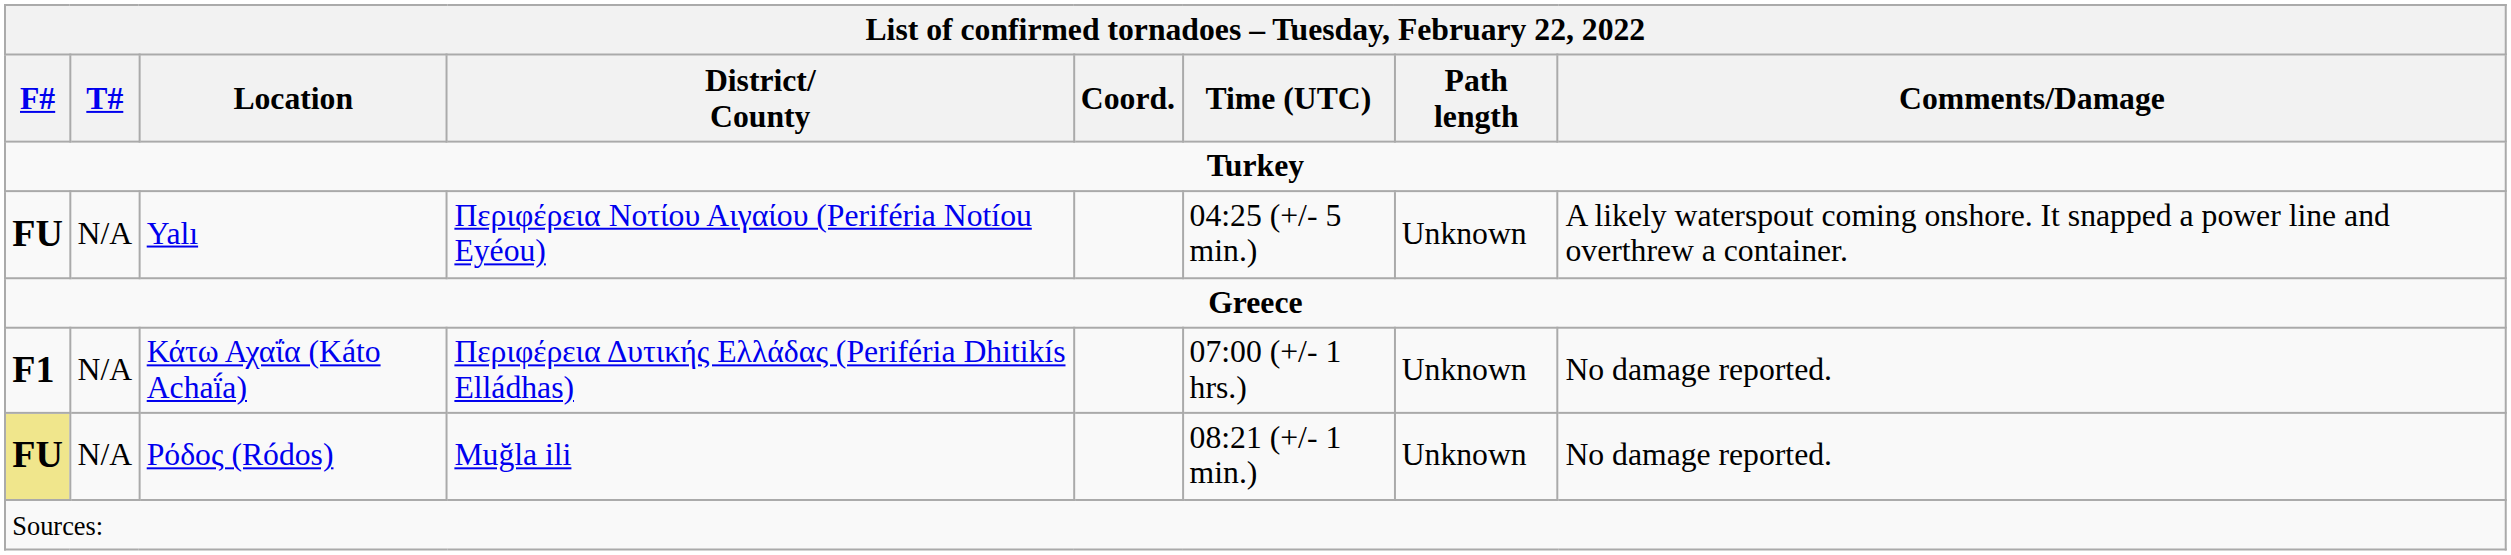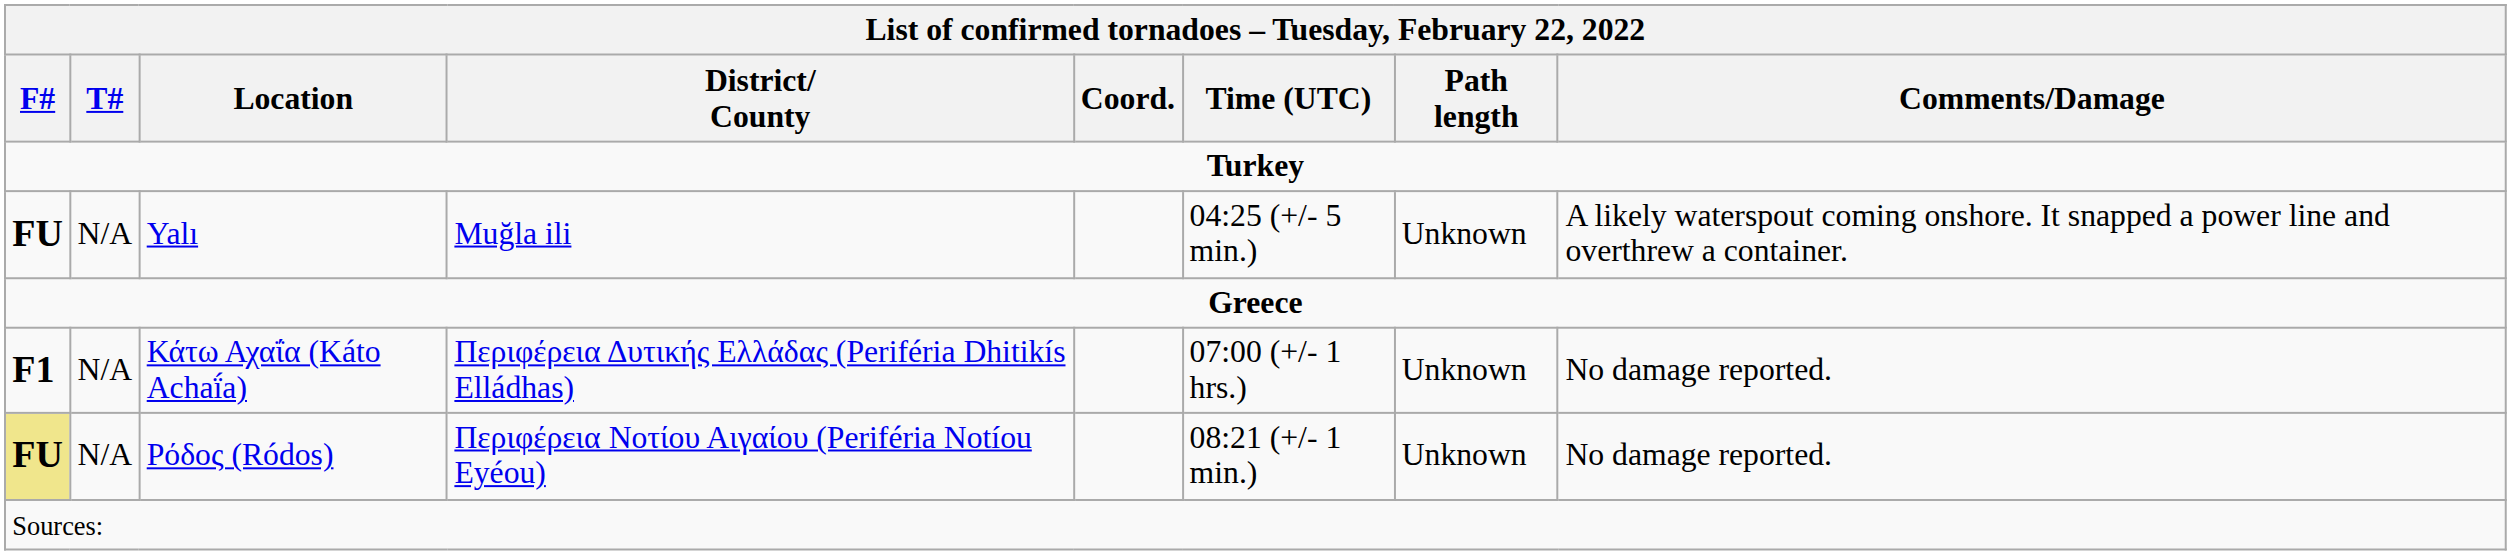(743, 233) Περιφέρεια Νοτίου Αιγαίου (Periféria Notíou Eyéou) -> (513, 233) Muğla ili
(513, 455) Muğla ili -> (743, 455) Περιφέρεια Νοτίου Αιγαίου (Periféria Notíou Eyéou)
